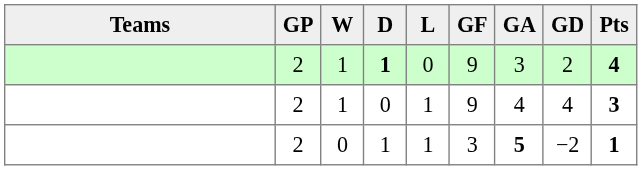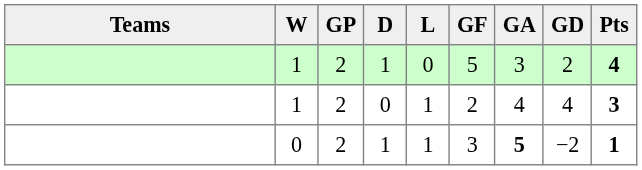columns swapped: (298, 24) <-> (342, 24)
(385, 64) bold -> (385, 64) normal
(472, 64) 9 -> (472, 64) 5
(472, 104) 9 -> (472, 104) 2
